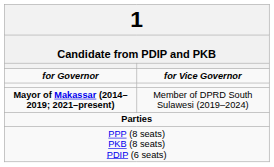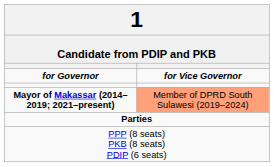(203, 100) no background -> (203, 100) lightsalmon background
